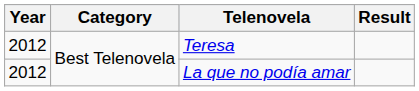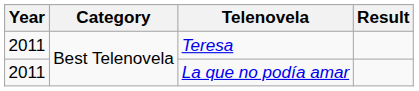(28, 45) 2012 -> (27, 45) 2011
(28, 72) 2012 -> (27, 72) 2011
